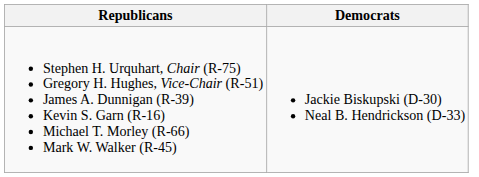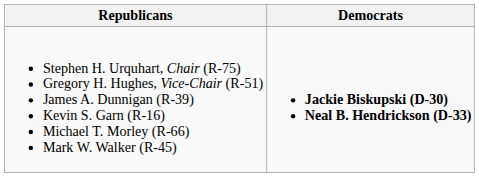(367, 107) normal -> (371, 107) bold
